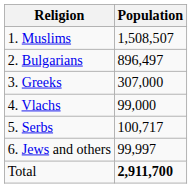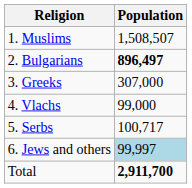(140, 60) normal -> (140, 60) bold
(137, 149) no background -> (137, 149) lightblue background
